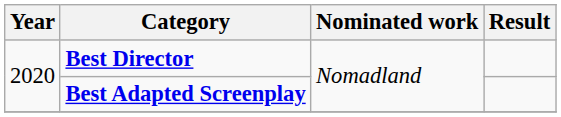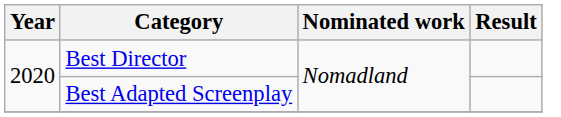(129, 58) bold -> (126, 58) normal
(186, 93) bold -> (179, 93) normal
